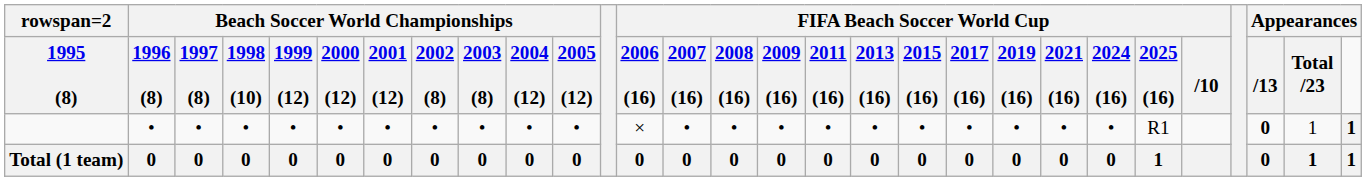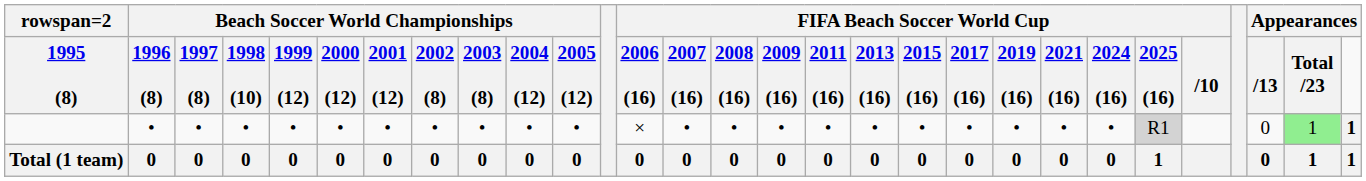(1158, 129) no background -> (1158, 129) lightgrey background
(1265, 129) bold -> (1265, 129) normal
(1312, 129) no background -> (1312, 129) lightgreen background
